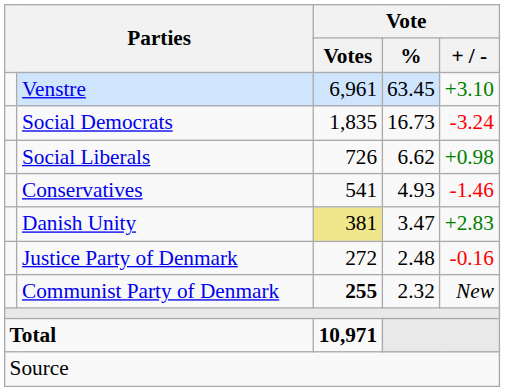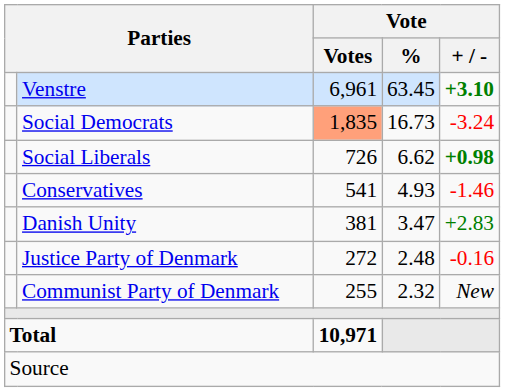(469, 88) normal -> (469, 88) bold
(353, 122) no background -> (353, 122) lightsalmon background
(469, 156) normal -> (469, 156) bold
(361, 223) khaki background -> (361, 223) no background
(361, 291) bold -> (361, 291) normal
